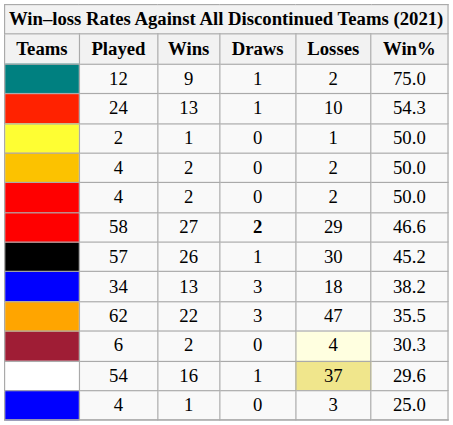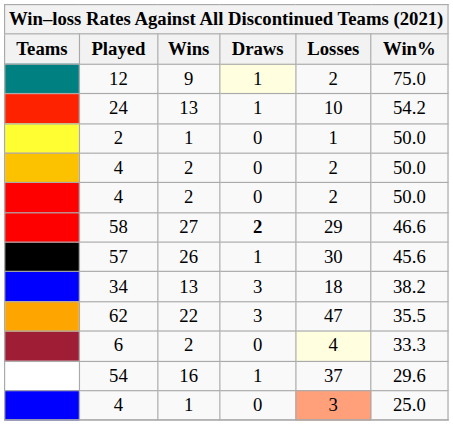(258, 78) no background -> (258, 78) lightyellow background
(409, 108) 54.3 -> (409, 108) 54.2
(409, 256) 45.2 -> (409, 256) 45.6
(409, 345) 30.3 -> (409, 345) 33.3
(333, 375) khaki background -> (333, 375) no background
(333, 405) no background -> (333, 405) lightsalmon background
